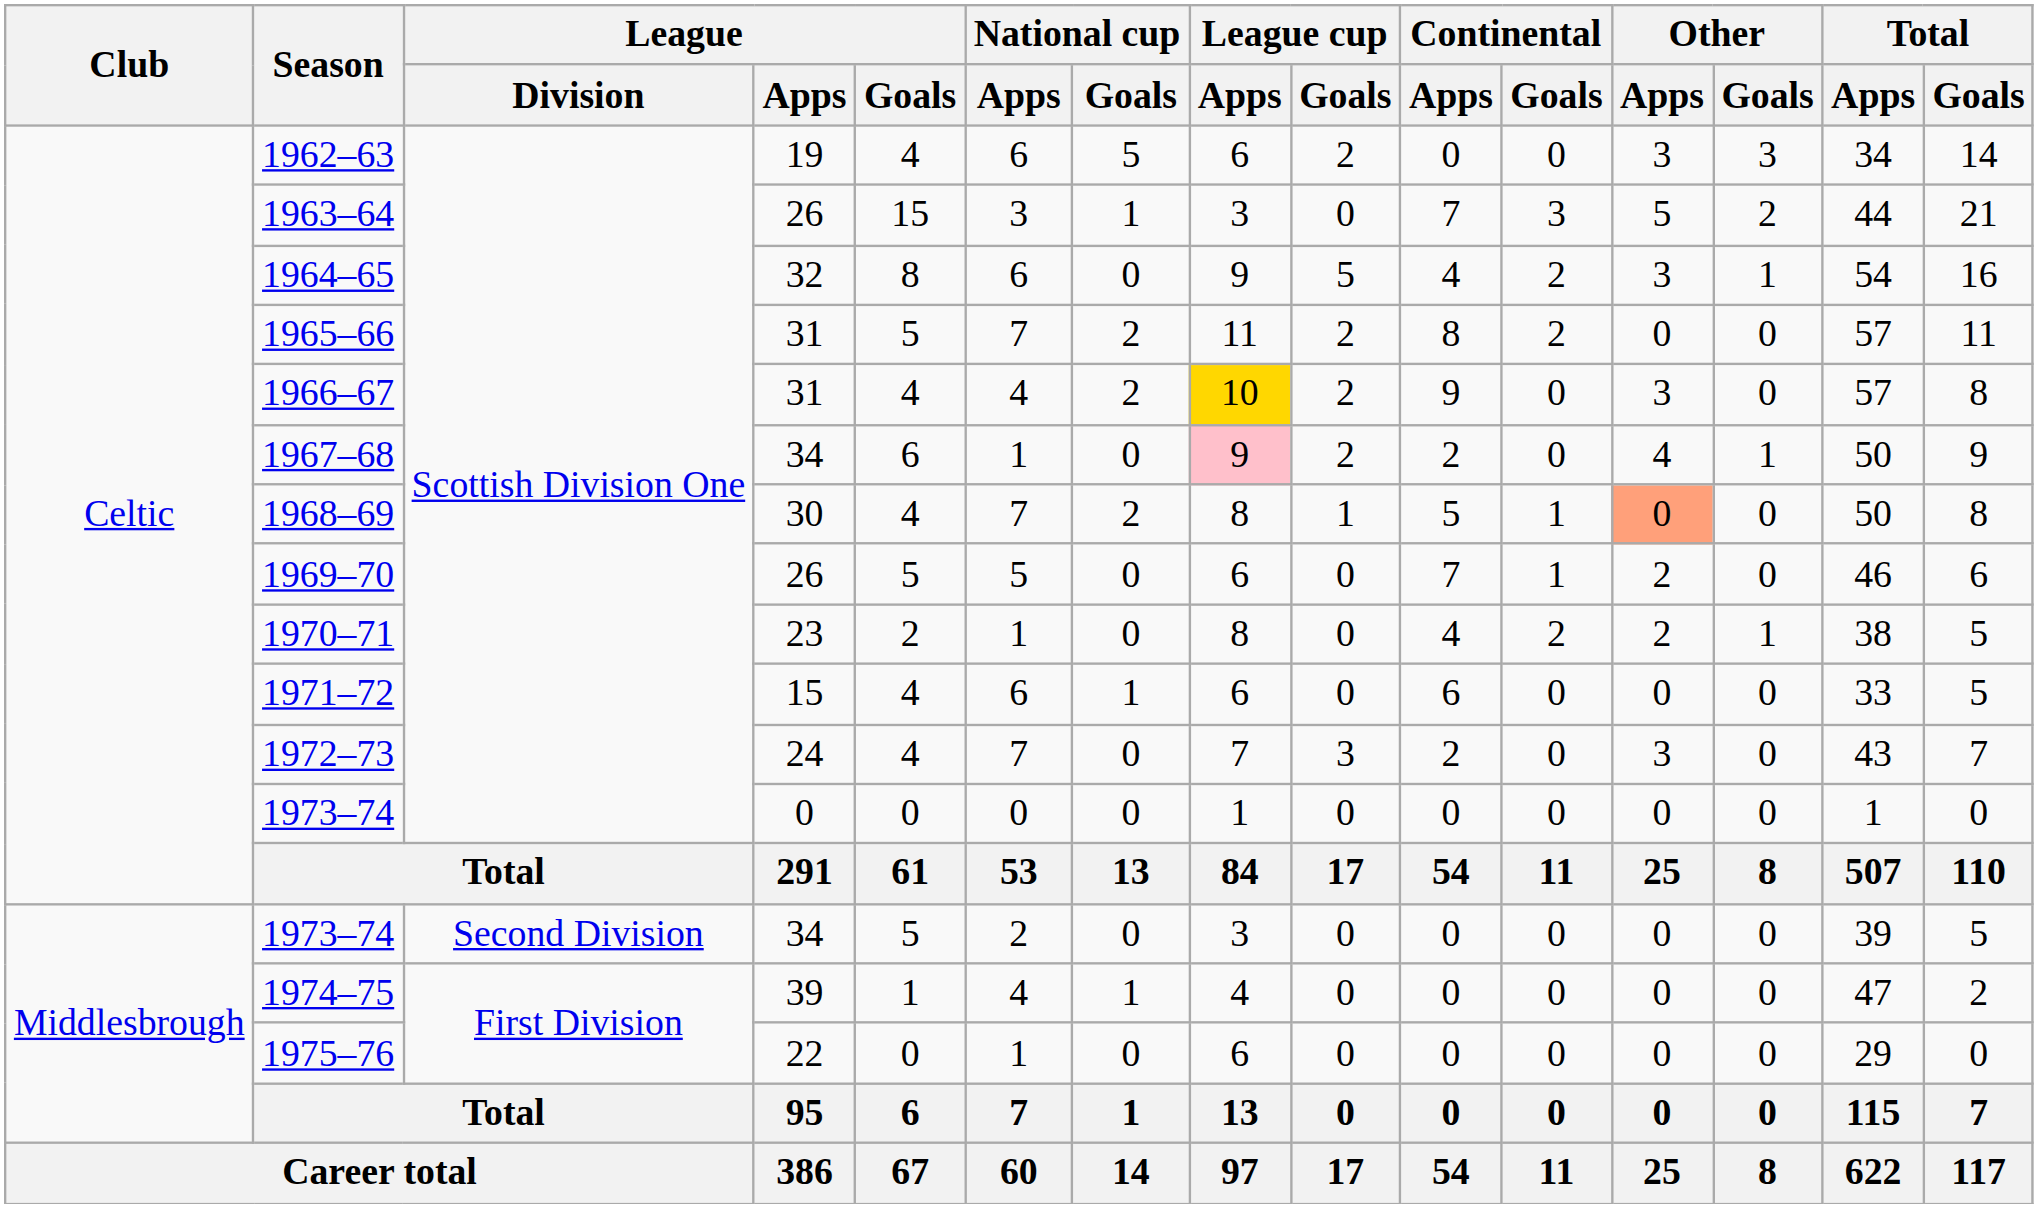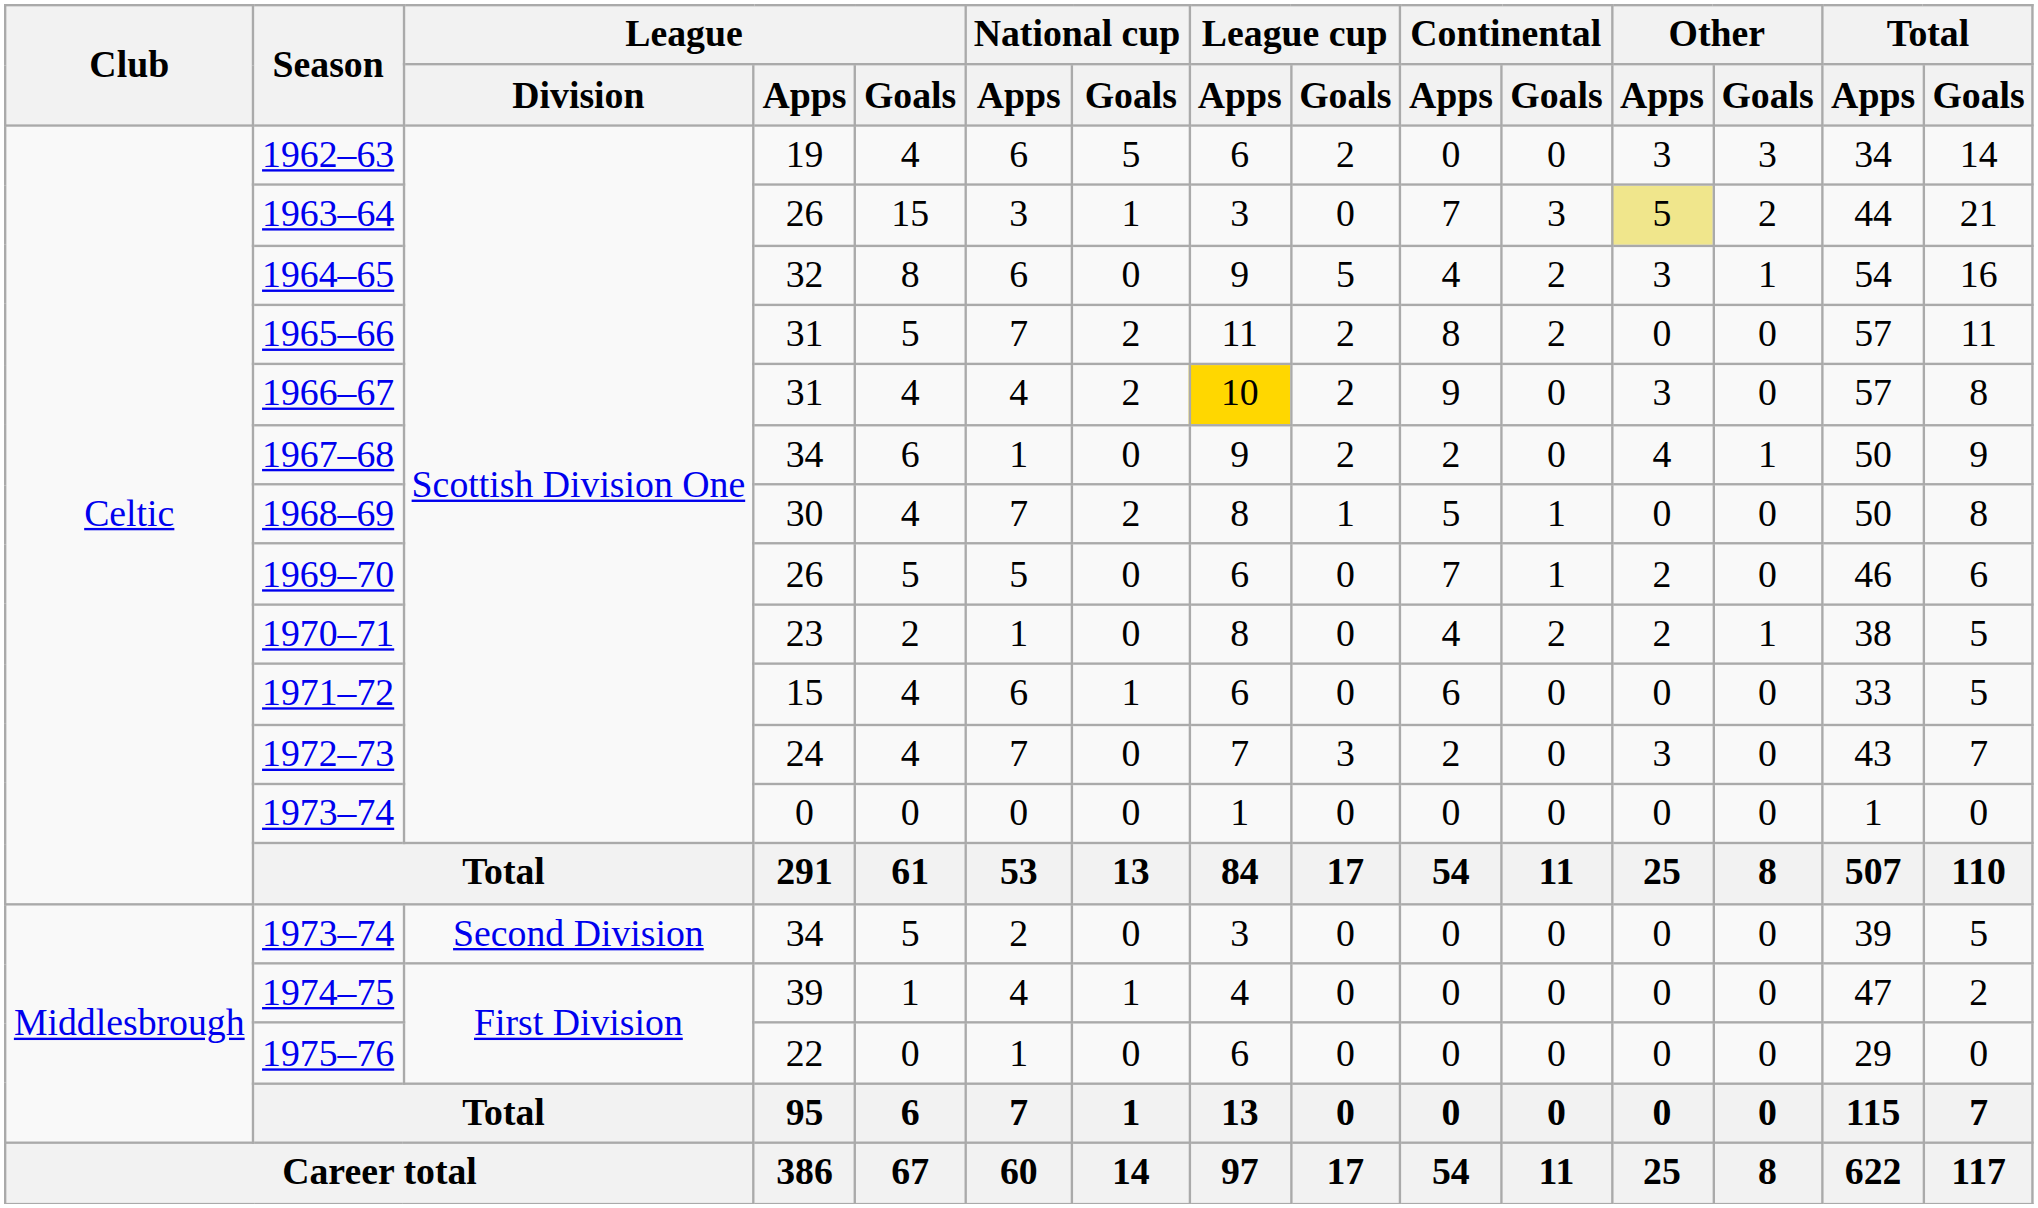(1662, 214) no background -> (1662, 214) khaki background
(1240, 453) pink background -> (1240, 453) no background
(1662, 513) lightsalmon background -> (1662, 513) no background
